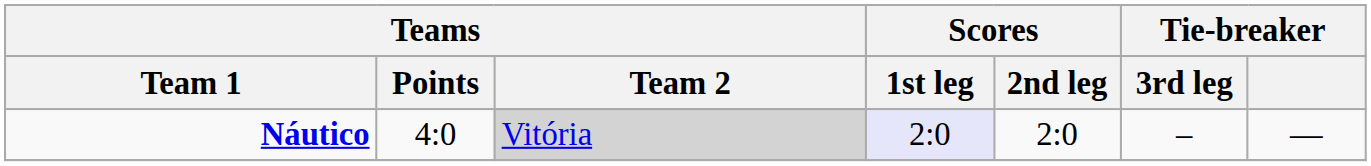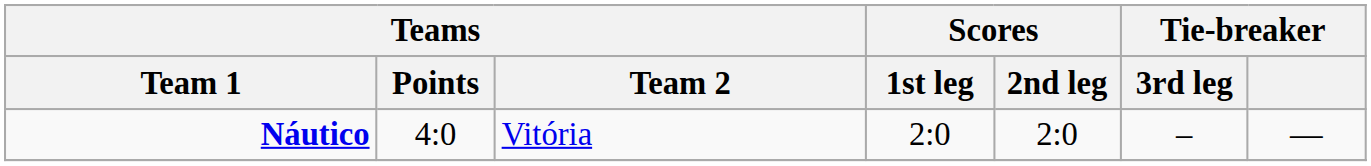(547, 133) lightgrey background -> (547, 133) no background
(930, 133) lavender background -> (930, 133) no background
